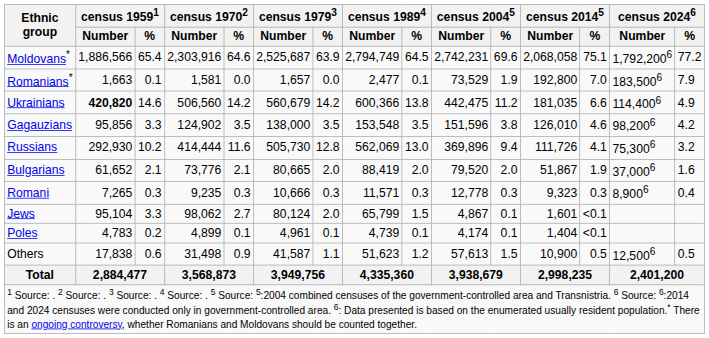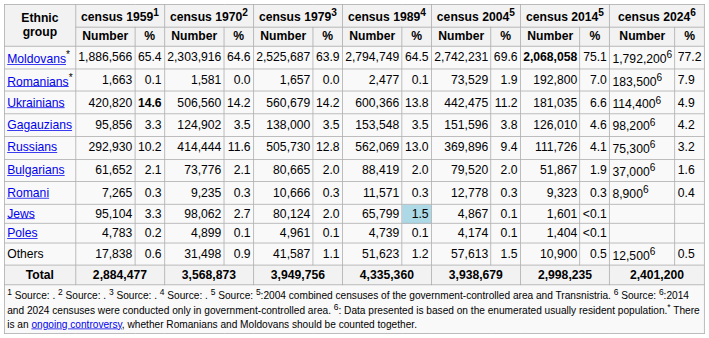(550, 57) normal -> (550, 57) bold
(110, 102) bold -> (110, 102) normal
(150, 102) normal -> (150, 102) bold
(420, 214) no background -> (420, 214) lightblue background
